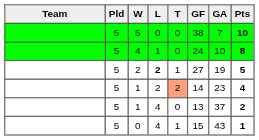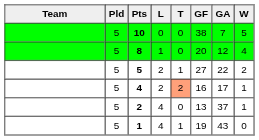columns swapped: (138, 14) <-> (242, 14)
(198, 51) 24 -> (201, 51) 20
(220, 51) 10 -> (223, 51) 12
(158, 69) bold -> (161, 69) normal
(220, 69) 19 -> (223, 69) 22
(198, 88) 14 -> (201, 88) 16
(220, 88) 23 -> (223, 88) 17
(198, 125) 15 -> (201, 125) 19
